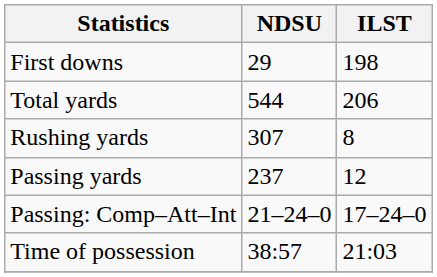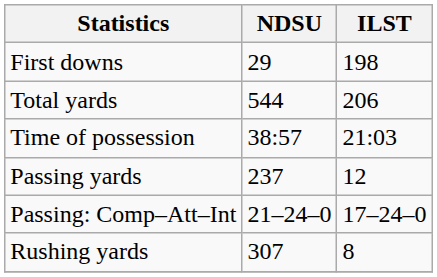rows swapped: (79, 137) <-> (103, 251)
